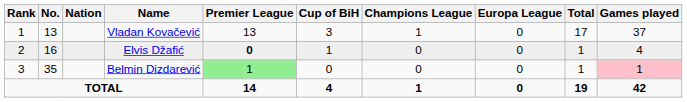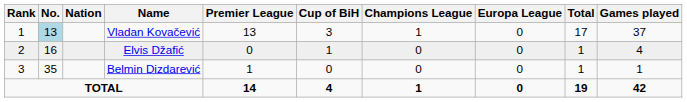(50, 32) no background -> (50, 32) lightblue background
(250, 50) bold -> (250, 50) normal
(250, 69) lightgreen background -> (250, 69) no background
(639, 69) pink background -> (639, 69) no background
